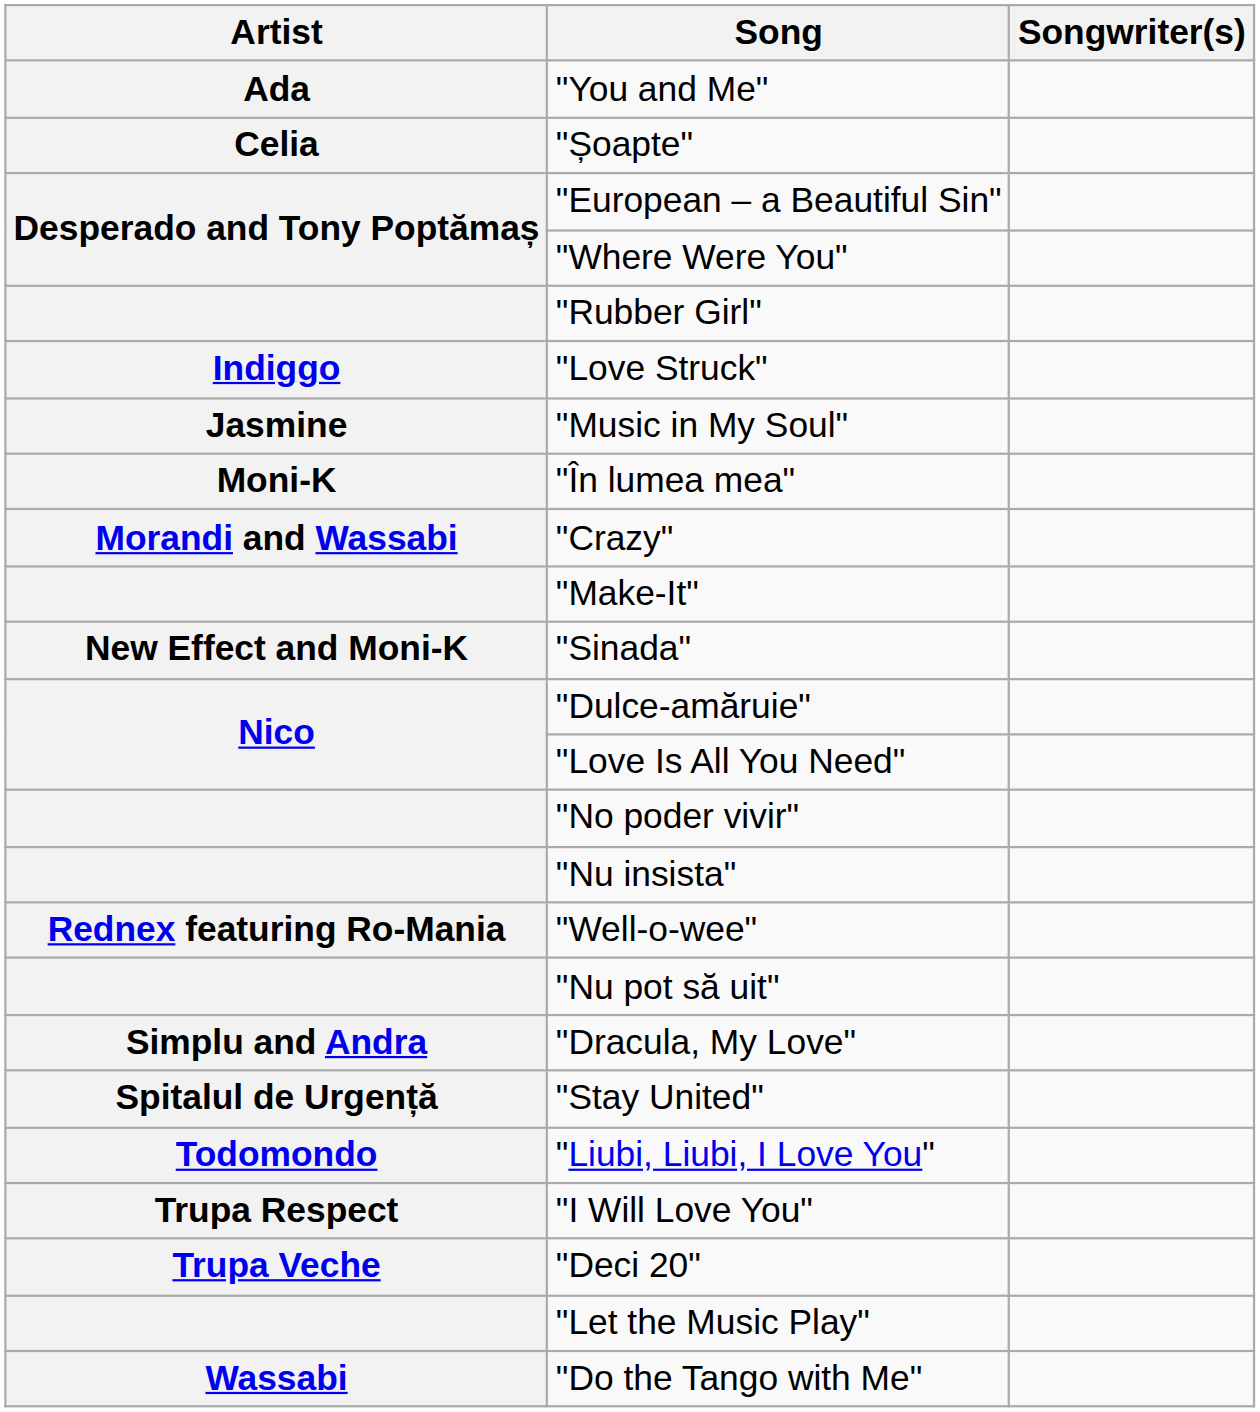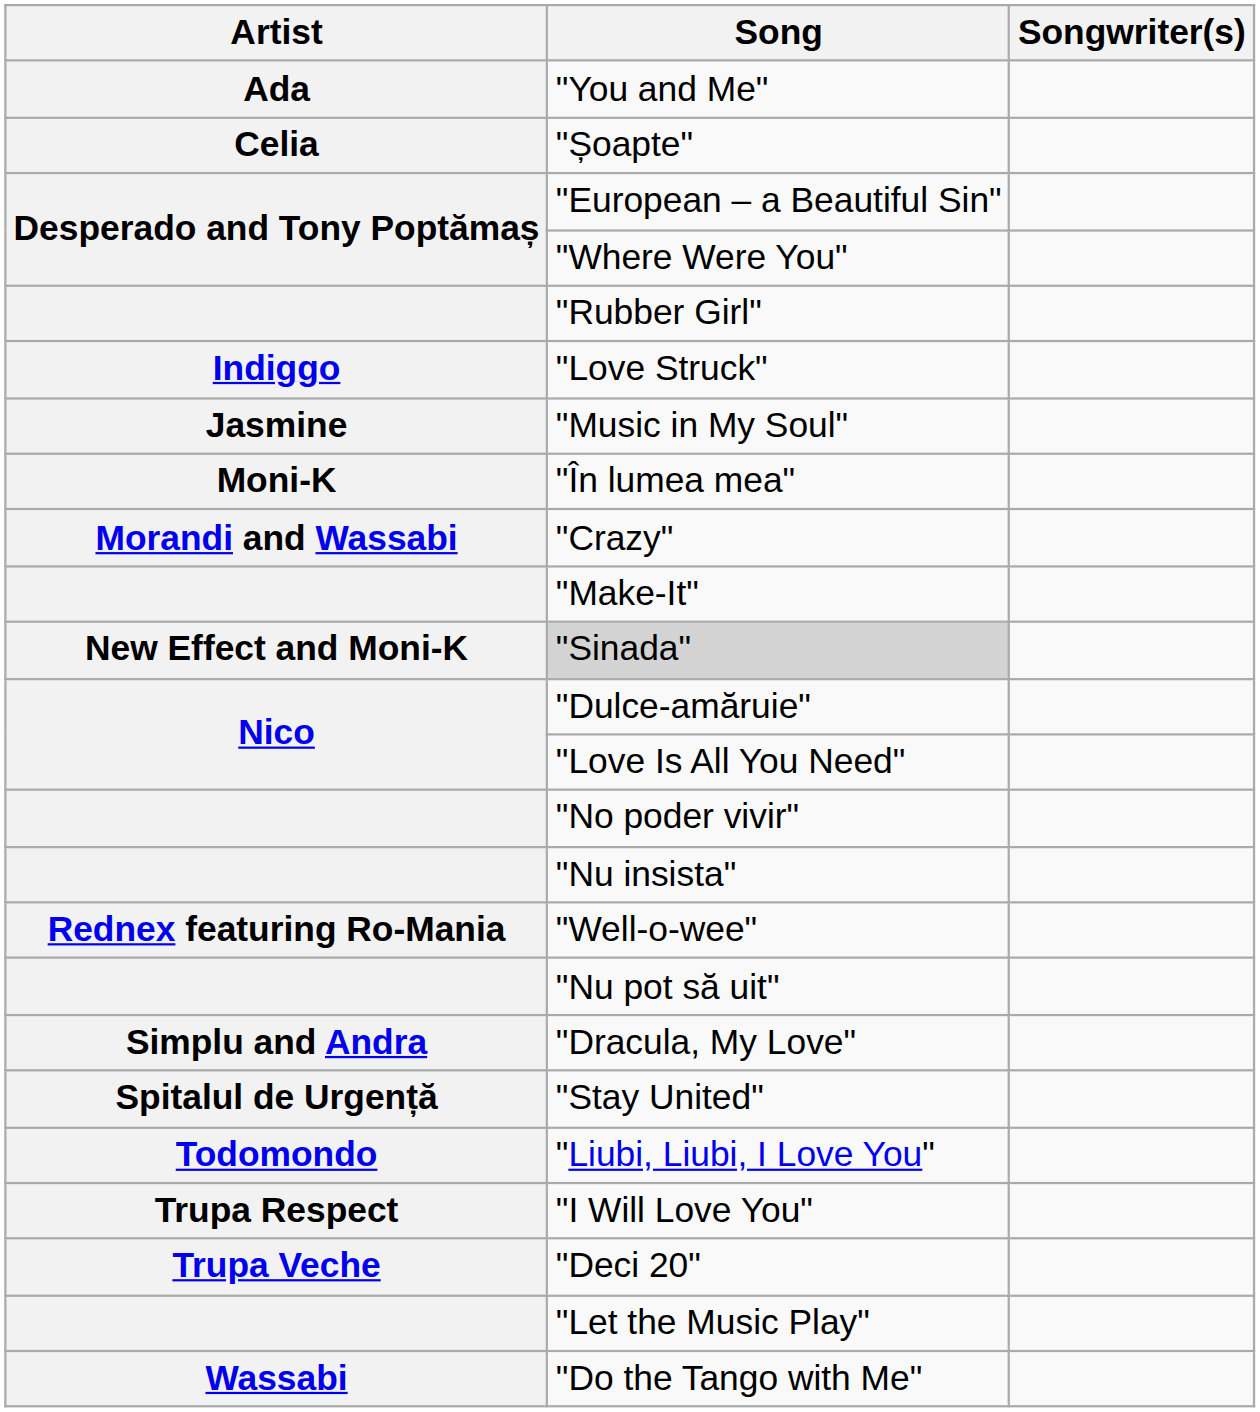(623, 649) no background -> (623, 649) lightgrey background
